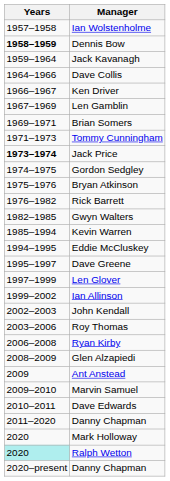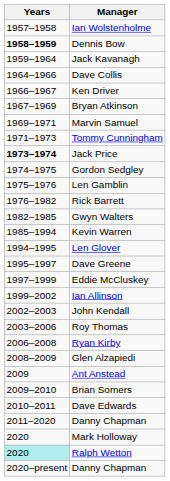(100, 106) Len Gamblin -> (105, 106) Bryan Atkinson
(102, 122) Brian Somers -> (105, 122) Marvin Samuel
(105, 185) Bryan Atkinson -> (100, 185) Len Gamblin
(110, 248) Eddie McCluskey -> (96, 248) Len Glover
(96, 279) Len Glover -> (110, 279) Eddie McCluskey
(105, 389) Marvin Samuel -> (102, 389) Brian Somers
